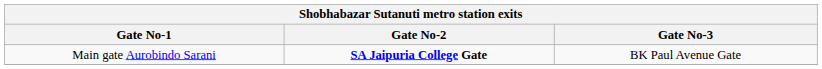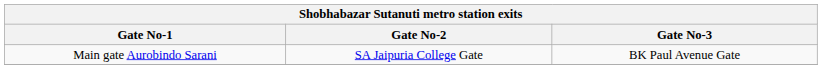(419, 54) bold -> (419, 54) normal
